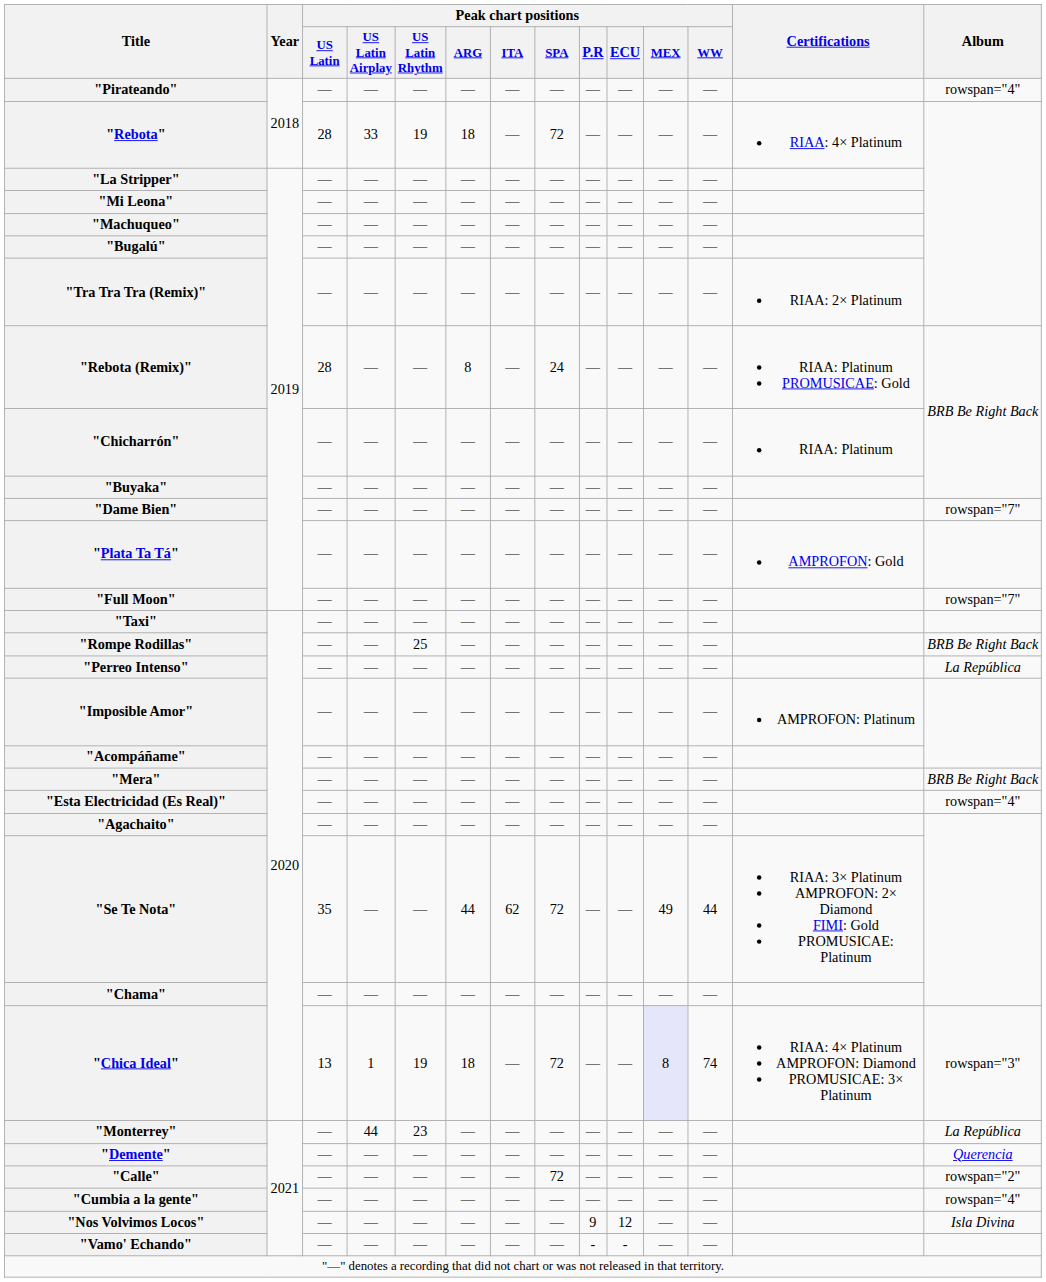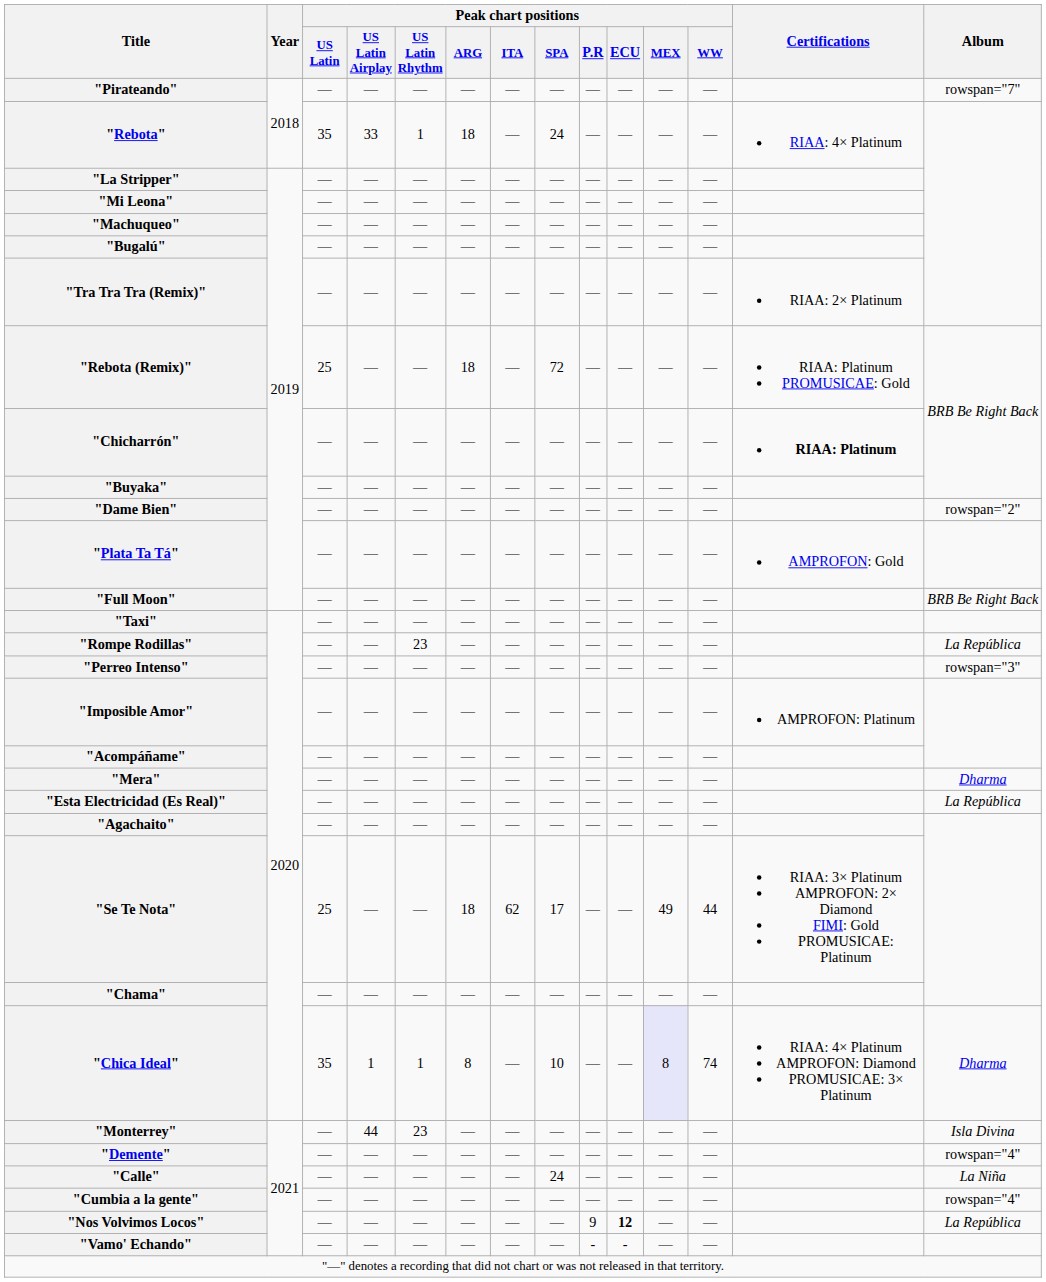(983, 89) rowspan="4" -> (983, 89) rowspan="7"
(325, 134) 28 -> (325, 134) 35
(420, 134) 19 -> (420, 134) 1
(557, 134) 72 -> (557, 134) 24
(325, 367) 28 -> (325, 367) 25
(468, 367) 8 -> (468, 367) 18
(557, 367) 24 -> (557, 367) 72
(828, 450) normal -> (828, 450) bold
(983, 509) rowspan="7" -> (983, 509) rowspan="2"
(983, 599) rowspan="7" -> (983, 599) BRB Be Right Back
(420, 644) 25 -> (420, 644) 23
(983, 644) BRB Be Right Back -> (983, 644) La República
(983, 667) La República -> (983, 667) rowspan="3"
(983, 779) BRB Be Right Back -> (983, 779) Dharma
(983, 801) rowspan="4" -> (983, 801) La República
(325, 909) 35 -> (325, 909) 25
(468, 909) 44 -> (468, 909) 18
(557, 909) 72 -> (557, 909) 17
(325, 1063) 13 -> (325, 1063) 35
(420, 1063) 19 -> (420, 1063) 1
(468, 1063) 18 -> (468, 1063) 8
(557, 1063) 72 -> (557, 1063) 10
(983, 1063) rowspan="3" -> (983, 1063) Dharma
(983, 1131) La República -> (983, 1131) Isla Divina
(983, 1154) Querencia -> (983, 1154) rowspan="4"
(557, 1177) 72 -> (557, 1177) 24
(983, 1177) rowspan="2" -> (983, 1177) La Niña
(625, 1222) normal -> (625, 1222) bold
(983, 1222) Isla Divina -> (983, 1222) La República
